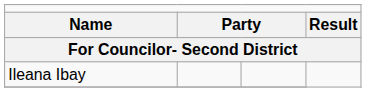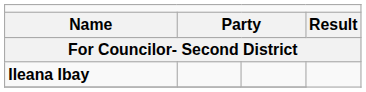(47, 75) normal -> (49, 75) bold
